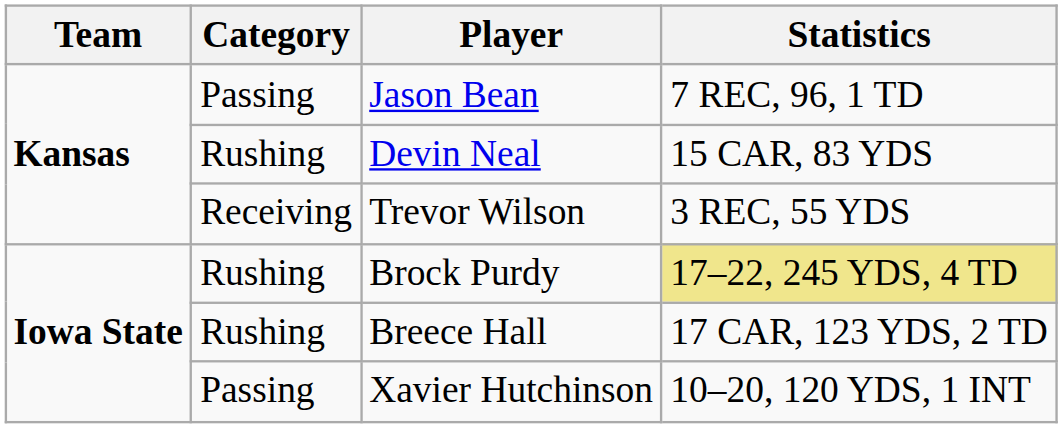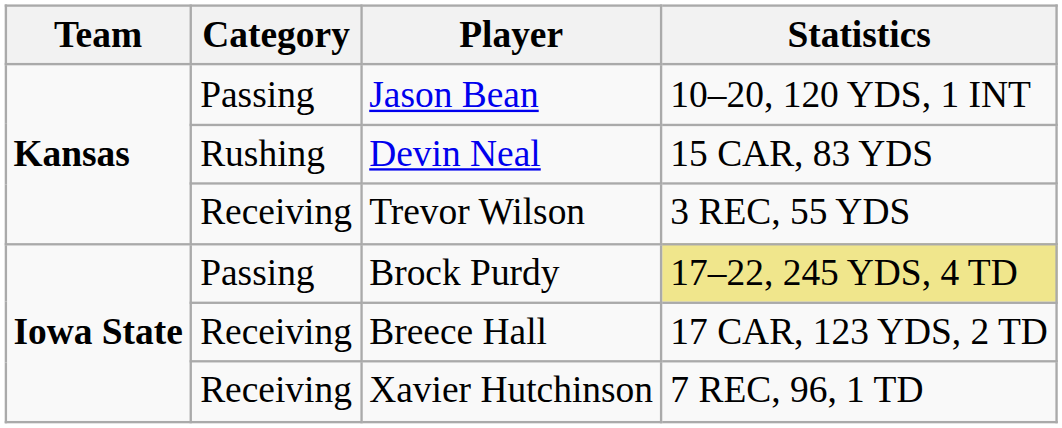(797, 94) 7 REC, 96, 1 TD -> (851, 94) 10–20, 120 YDS, 1 INT
(263, 272) Rushing -> (257, 272) Passing
(263, 331) Rushing -> (276, 331) Receiving
(257, 390) Passing -> (276, 390) Receiving
(851, 390) 10–20, 120 YDS, 1 INT -> (797, 390) 7 REC, 96, 1 TD
